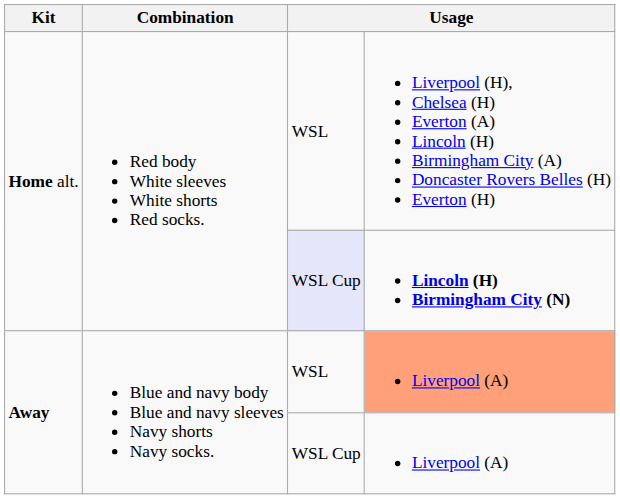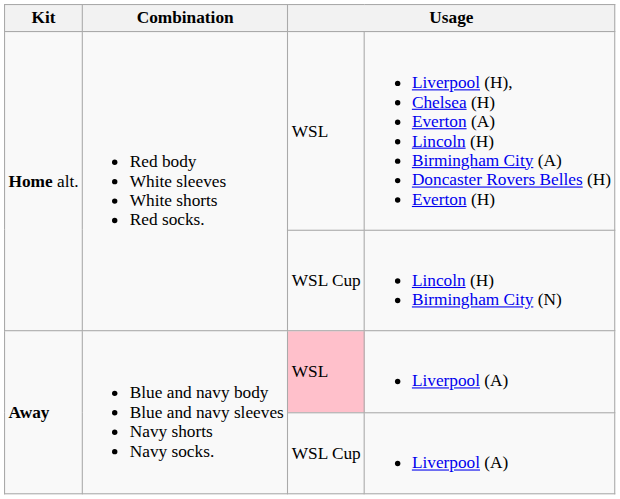(326, 280) lavender background -> (326, 280) no background
(490, 290) bold -> (490, 290) normal
(310, 371) no background -> (310, 371) pink background
(490, 381) lightsalmon background -> (490, 381) no background
